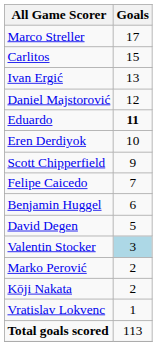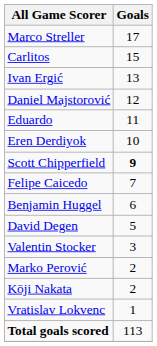(133, 120) bold -> (133, 120) normal
(133, 162) normal -> (133, 162) bold
(133, 246) lightblue background -> (133, 246) no background
